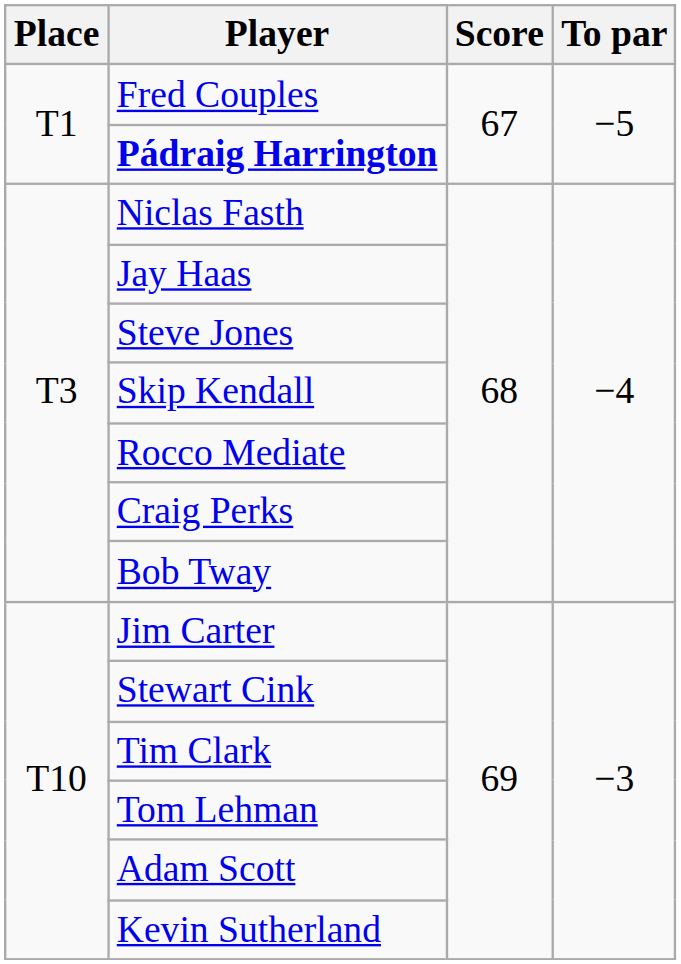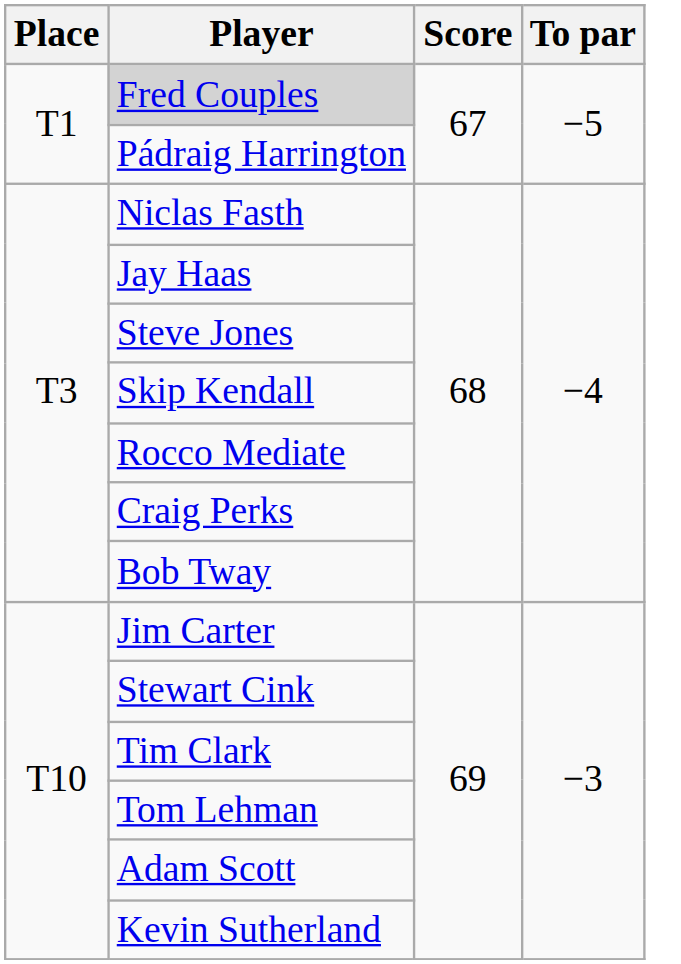(218, 93) no background -> (218, 93) lightgrey background
(277, 153) bold -> (261, 153) normal
